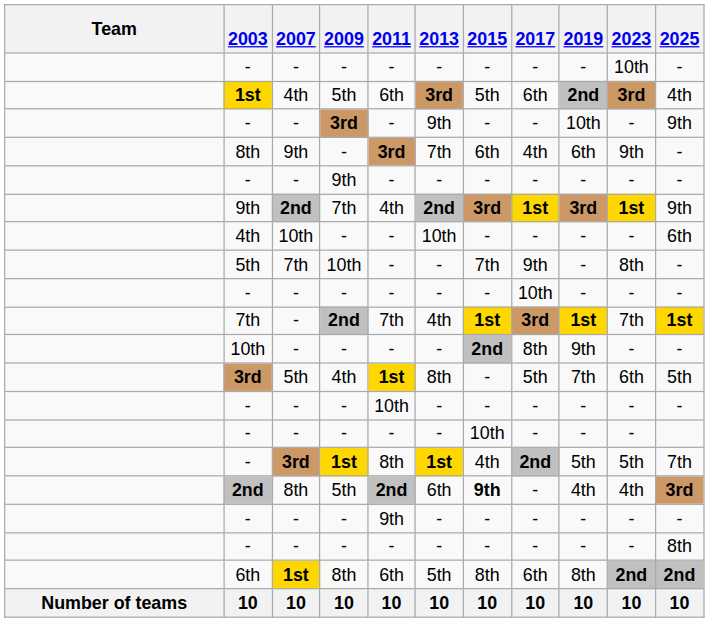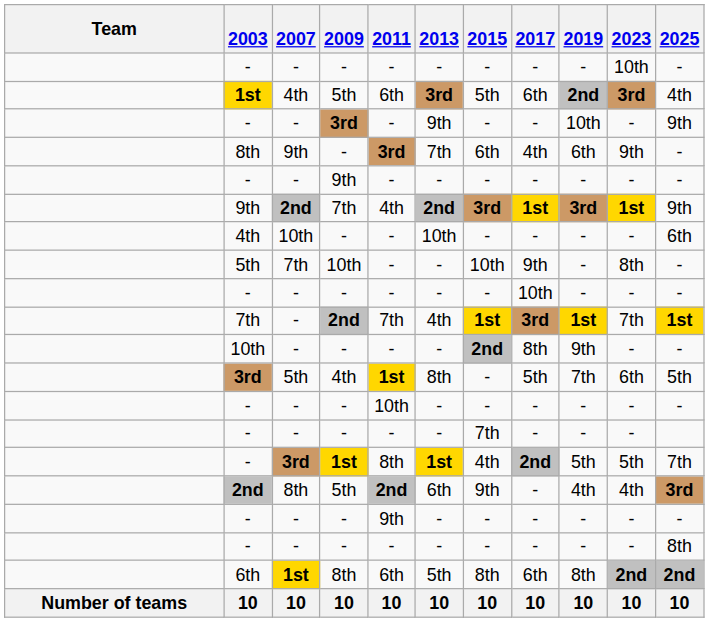(487, 265) 7th -> (487, 265) 10th
(487, 434) 10th -> (487, 434) 7th
(487, 490) bold -> (487, 490) normal
